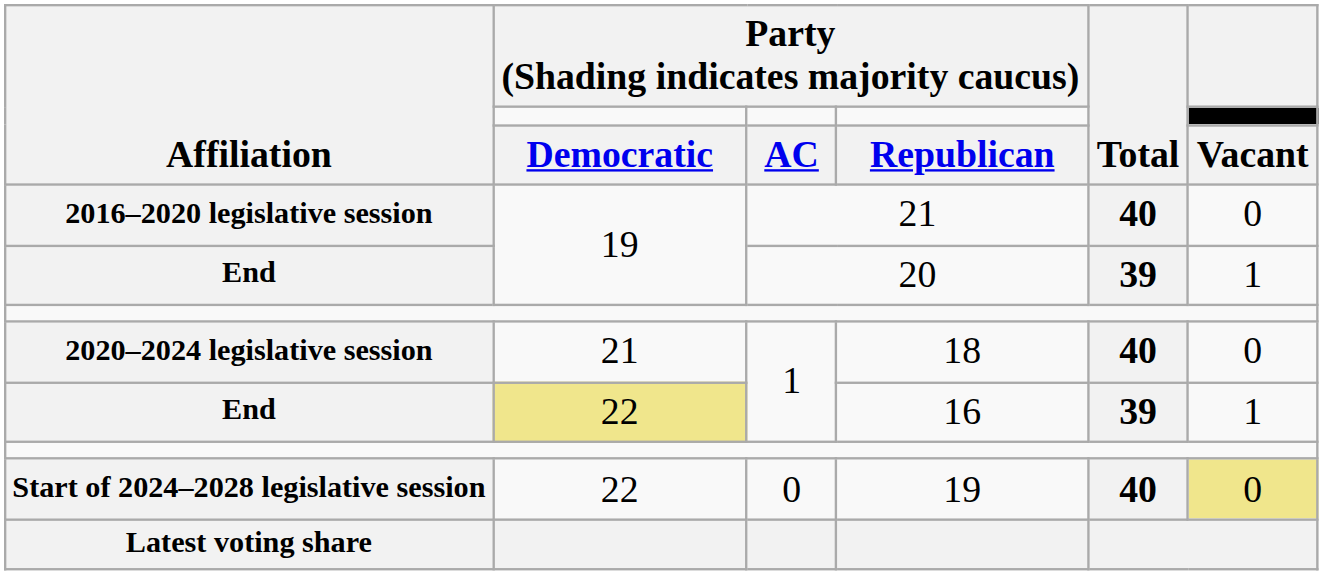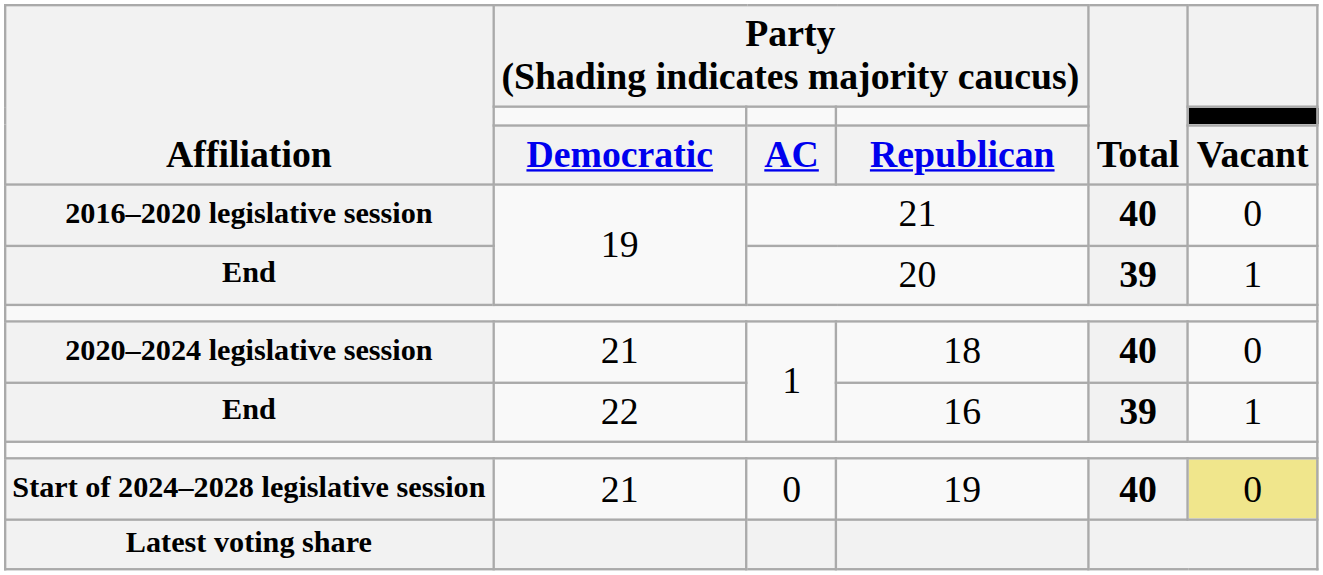(620, 411) khaki background -> (620, 411) no background
(620, 488) 22 -> (620, 488) 21
